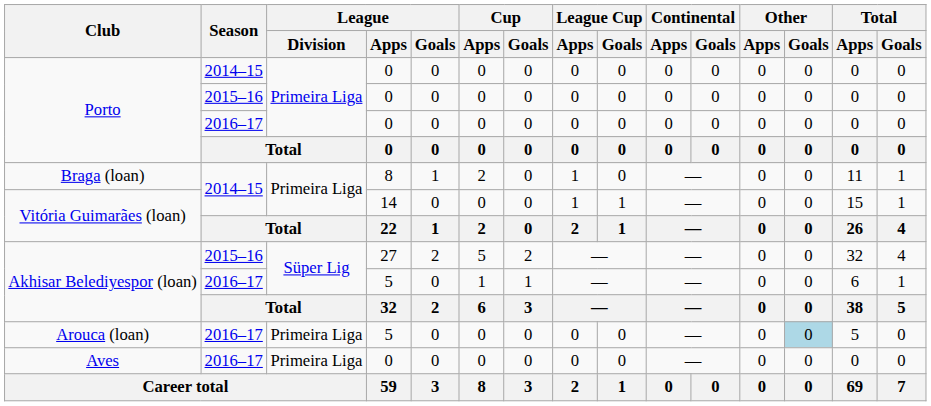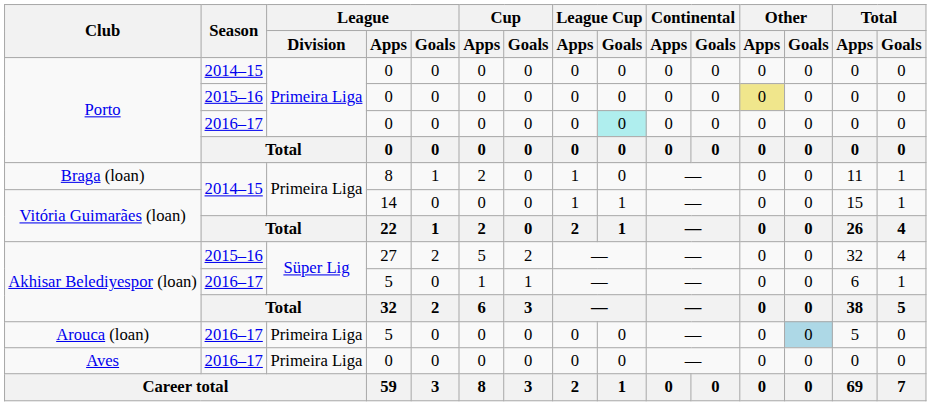(762, 96) no background -> (762, 96) khaki background
(622, 123) no background -> (622, 123) paleturquoise background
